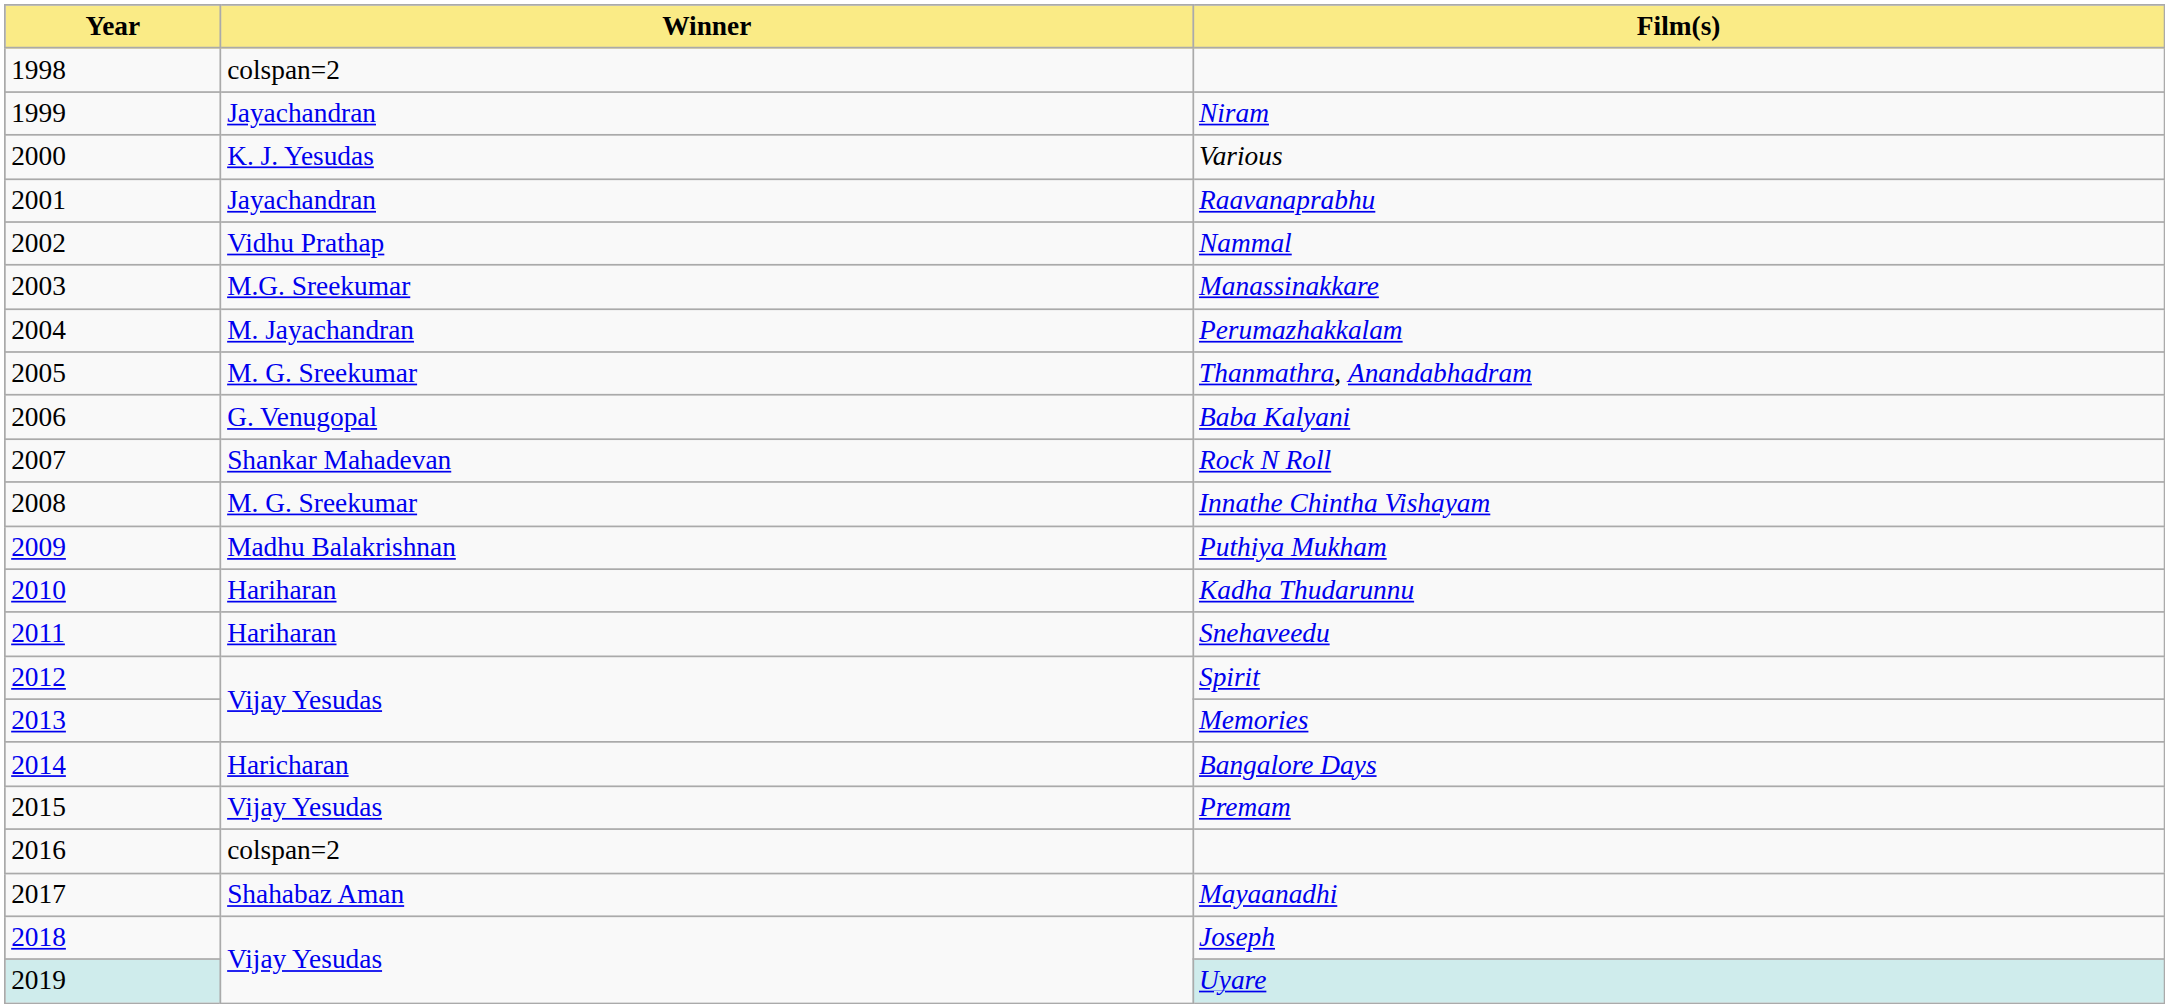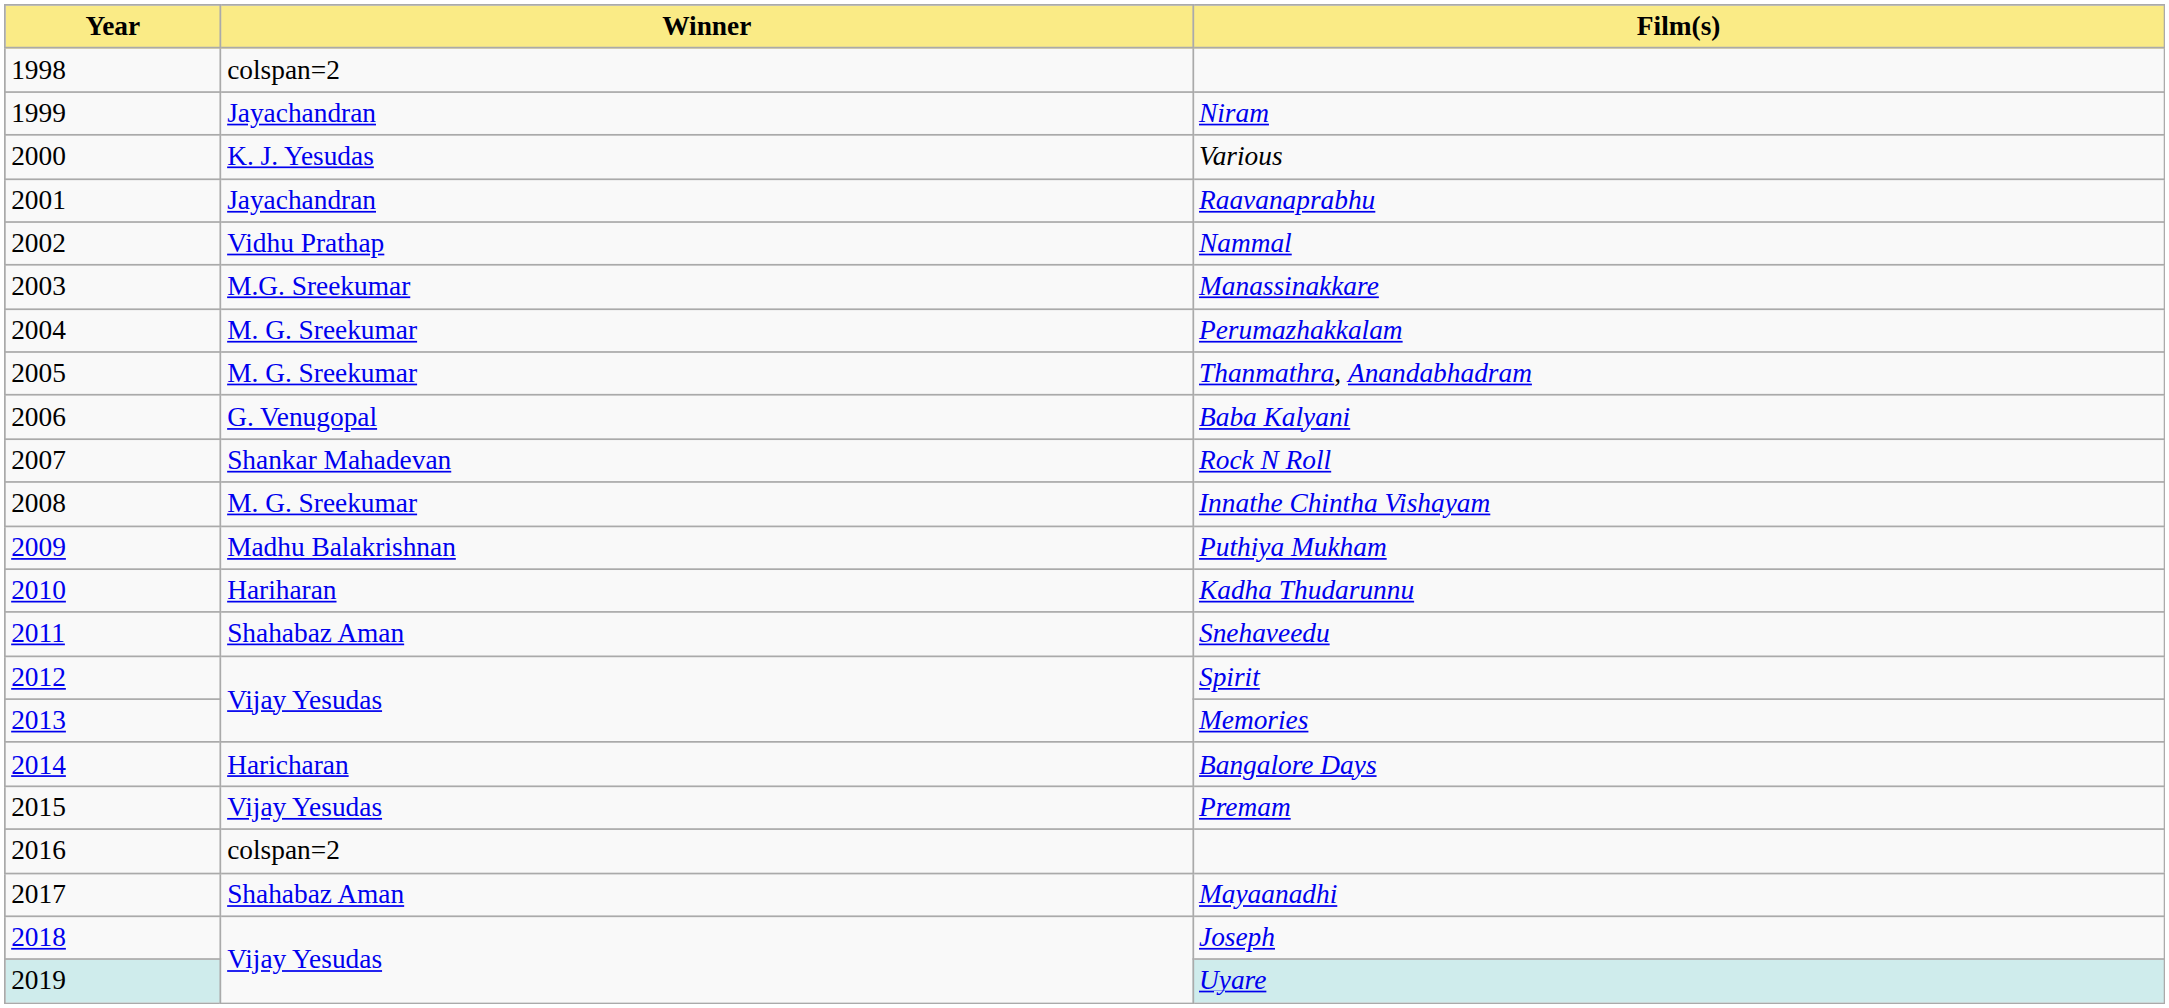(321, 329) M. Jayachandran -> (322, 329) M. G. Sreekumar
(282, 633) Hariharan -> (316, 633) Shahabaz Aman
